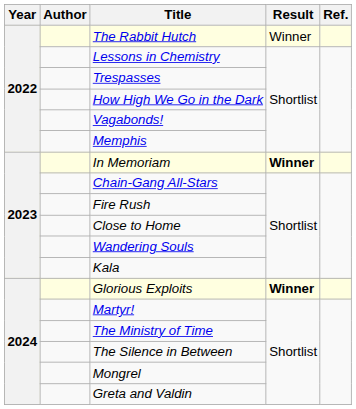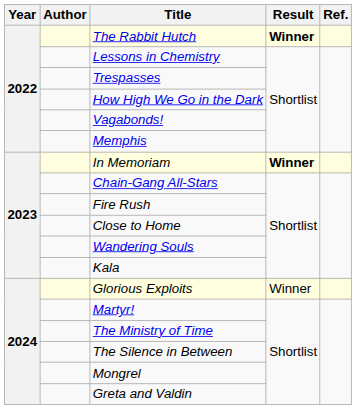(290, 36) normal -> (292, 36) bold
(292, 288) bold -> (290, 288) normal
